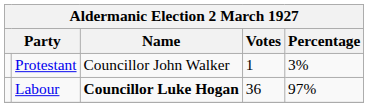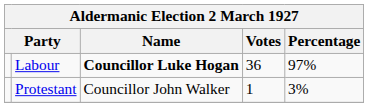rows swapped: (37, 89) <-> (46, 65)
